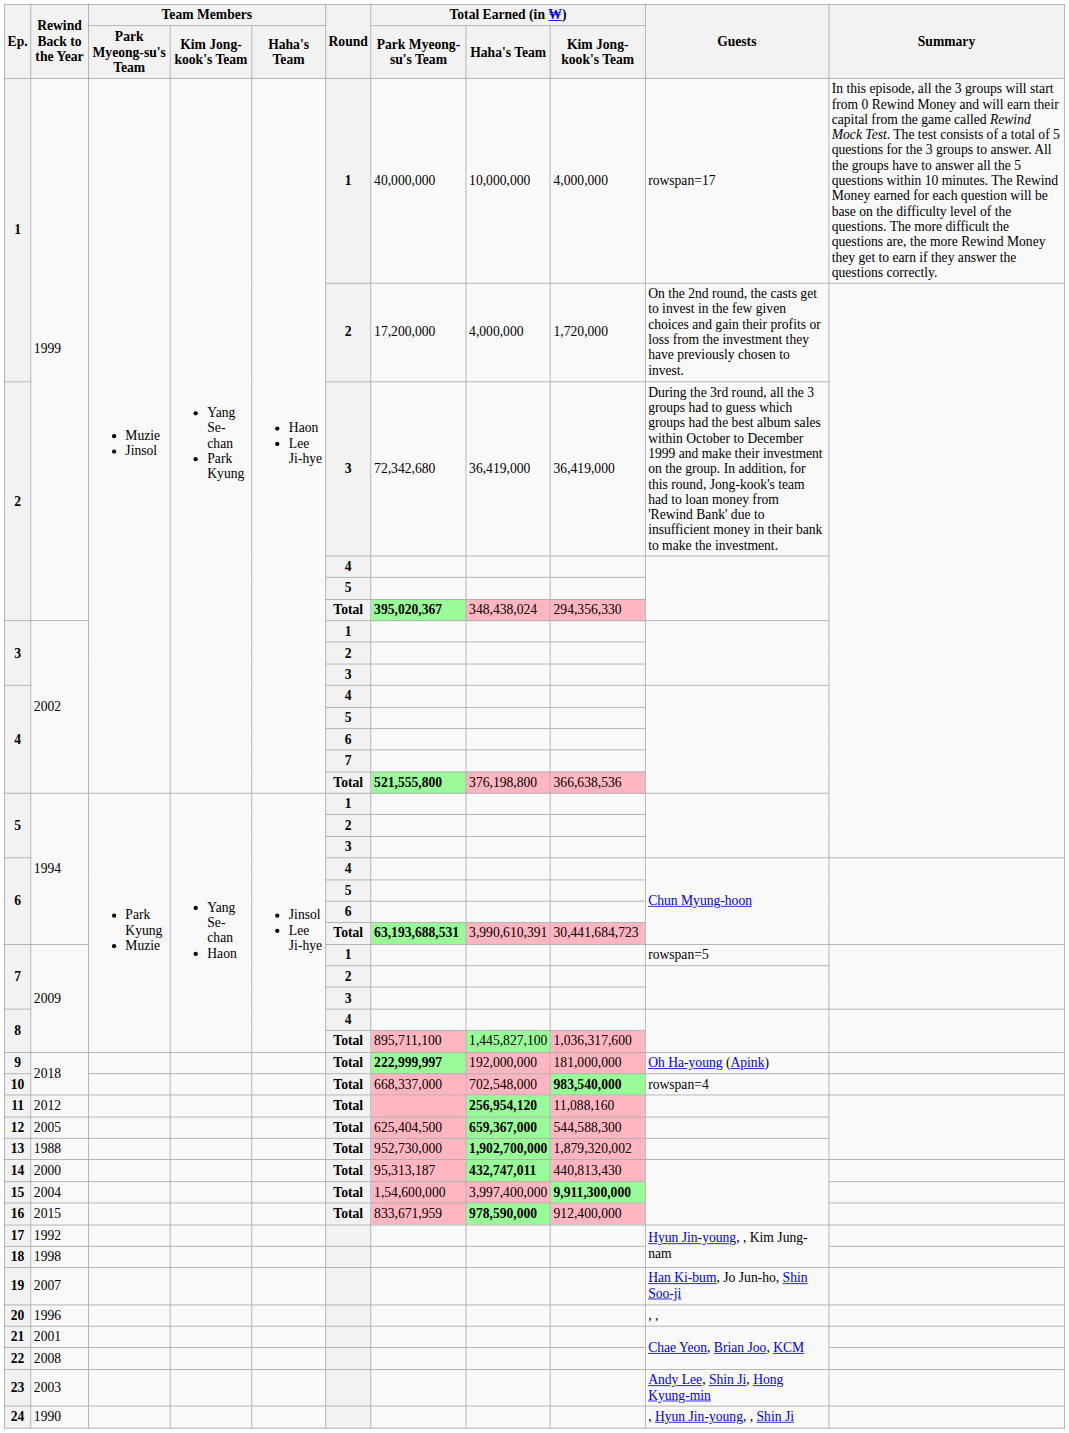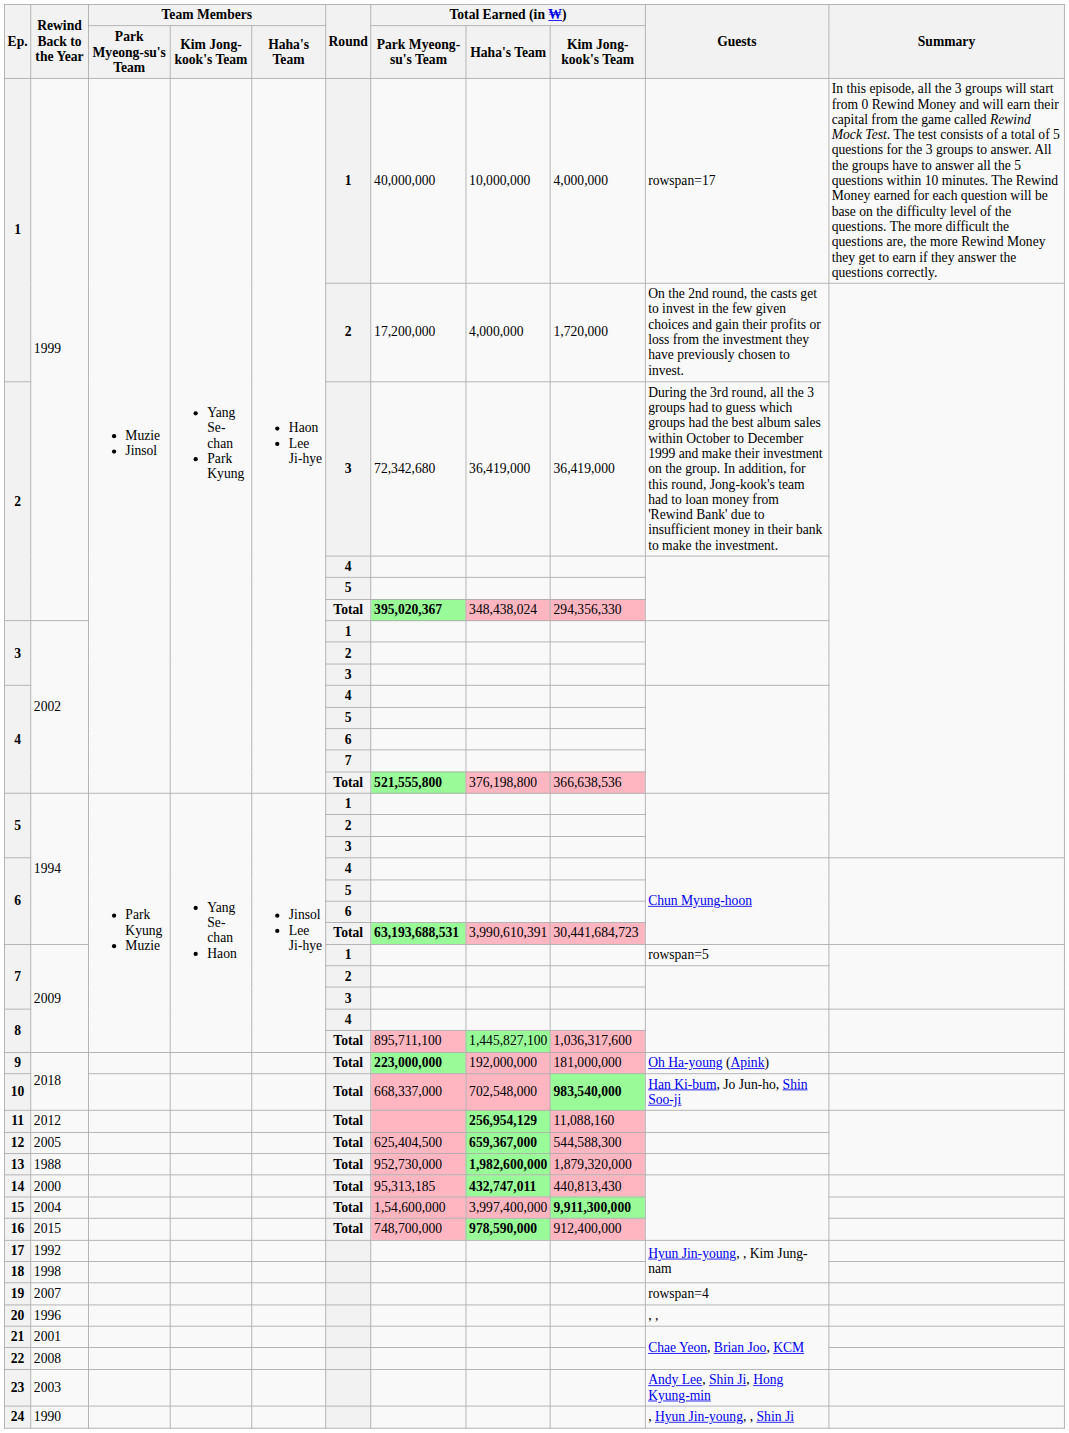(408, 1062) 222,999,997 -> (408, 1062) 223,000,000
(678, 1084) rowspan=4 -> (728, 1092) Han Ki-bum, Jo Jun-ho, Shin Soo-ji
(503, 1106) 256,954,120 -> (503, 1121) 256,954,129
(508, 1149) 1,902,700,000 -> (508, 1164) 1,982,600,000
(593, 1149) 1,879,320,002 -> (593, 1164) 1,879,320,000
(405, 1170) 95,313,187 -> (405, 1186) 95,313,185
(408, 1213) 833,671,959 -> (408, 1229) 748,700,000
(728, 1286) Han Ki-bum, Jo Jun-ho, Shin Soo-ji -> (678, 1293) rowspan=4
